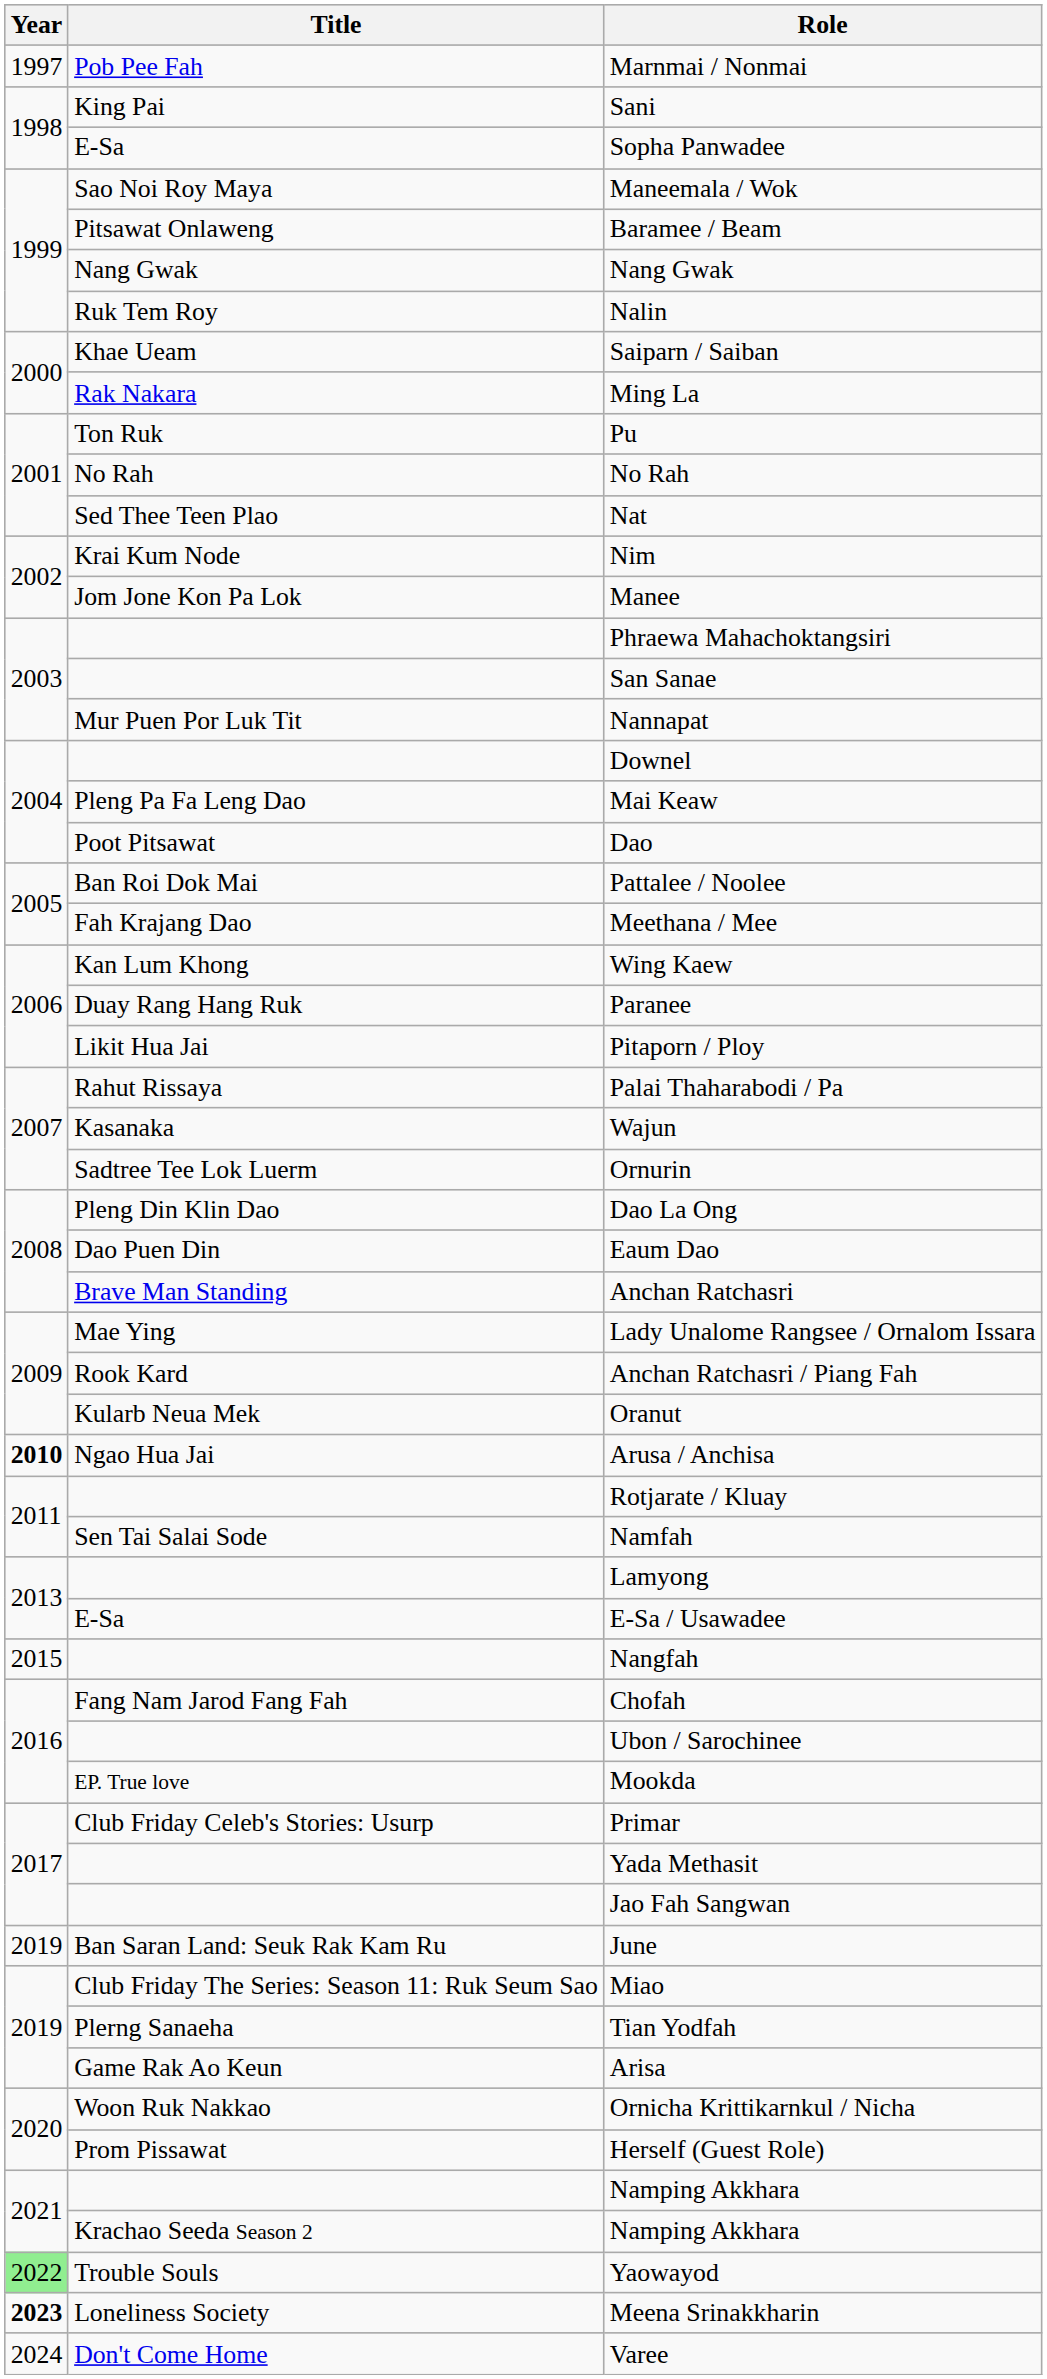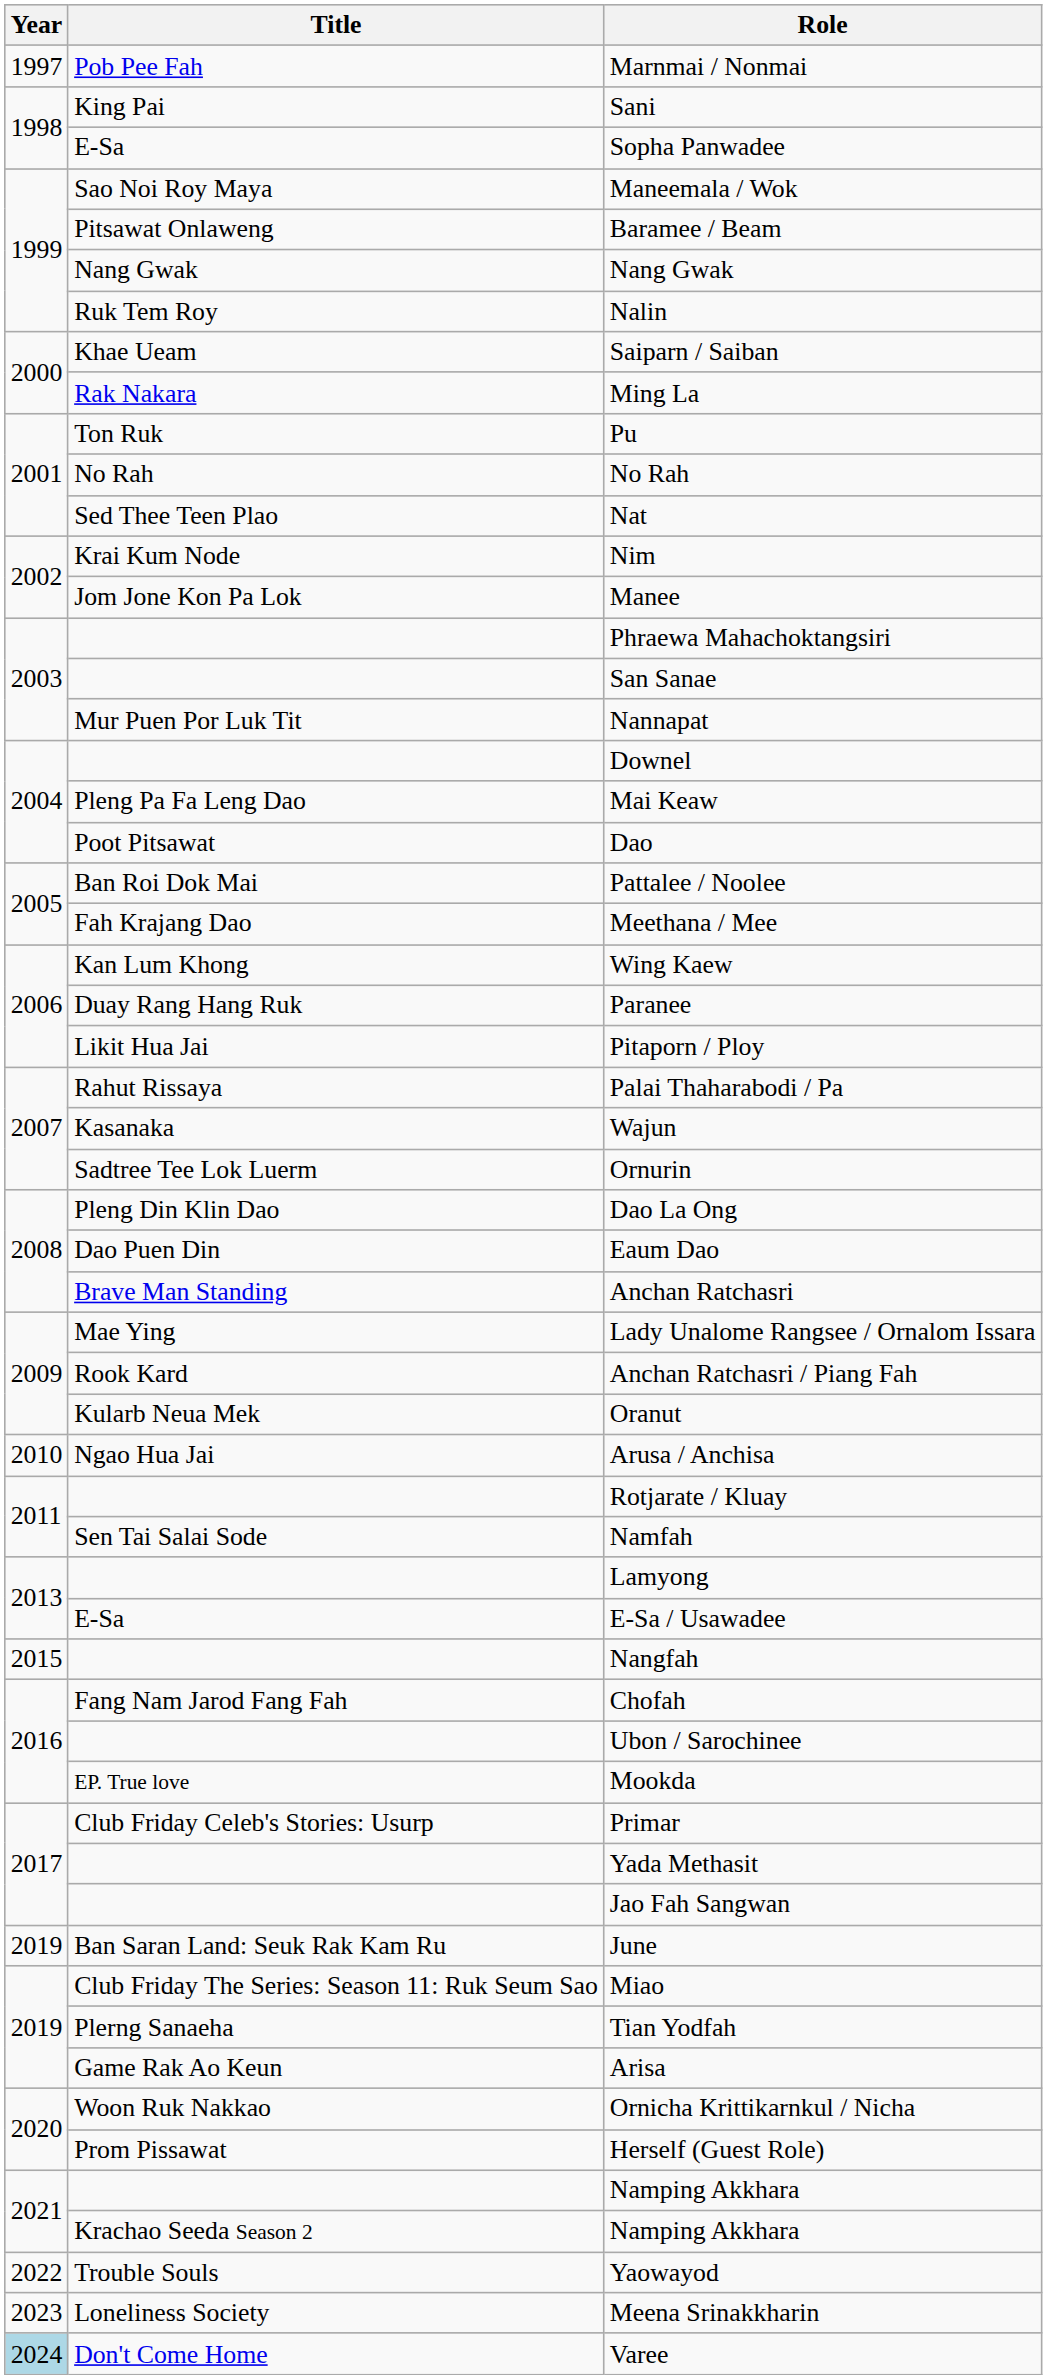(37, 1454) bold -> (37, 1454) normal
(37, 2271) lightgreen background -> (37, 2271) no background
(37, 2312) bold -> (37, 2312) normal
(37, 2353) no background -> (37, 2353) lightblue background
